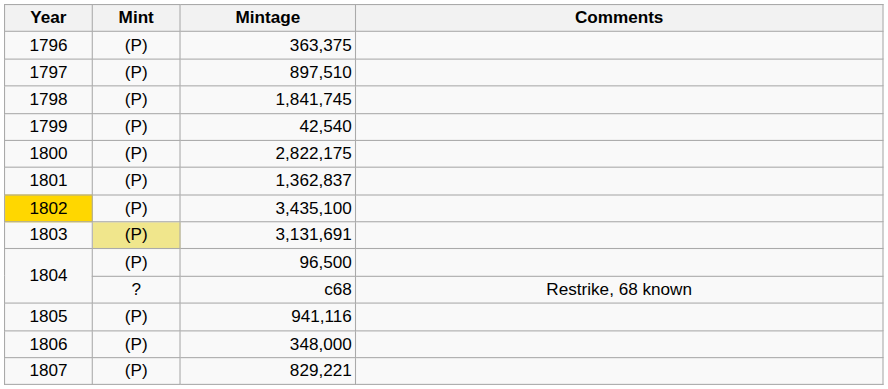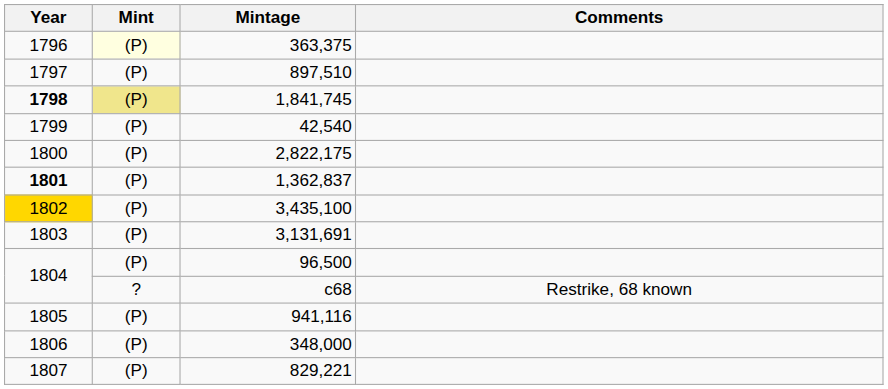(136, 45) no background -> (136, 45) lightyellow background
(48, 99) normal -> (48, 99) bold
(136, 99) no background -> (136, 99) khaki background
(48, 180) normal -> (48, 180) bold
(136, 235) khaki background -> (136, 235) no background
